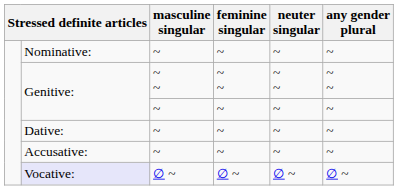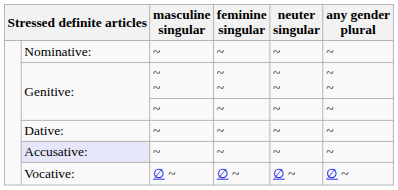(56, 151) no background -> (56, 151) lavender background
(50, 173) lavender background -> (50, 173) no background
